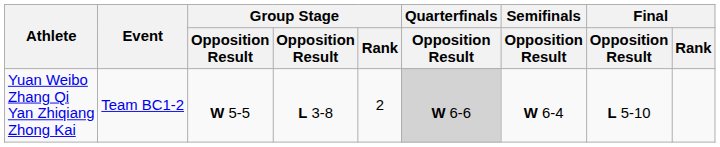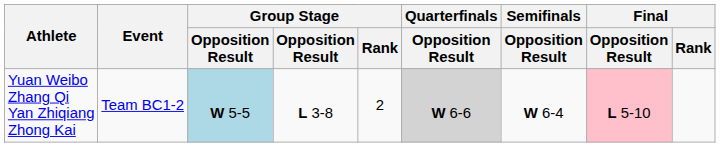(230, 113) no background -> (230, 113) lightblue background
(629, 113) no background -> (629, 113) pink background
